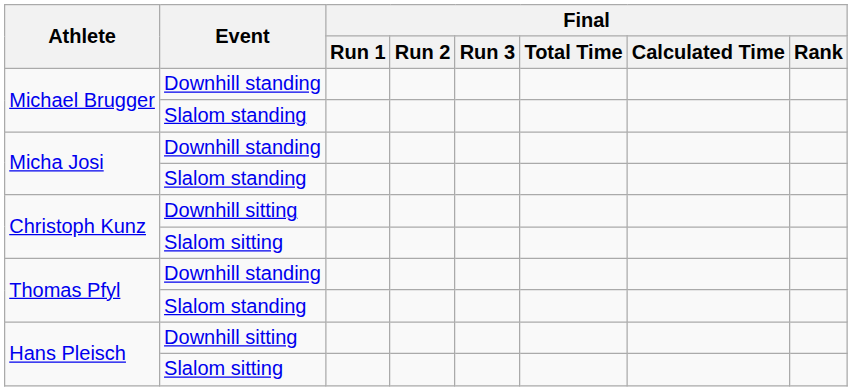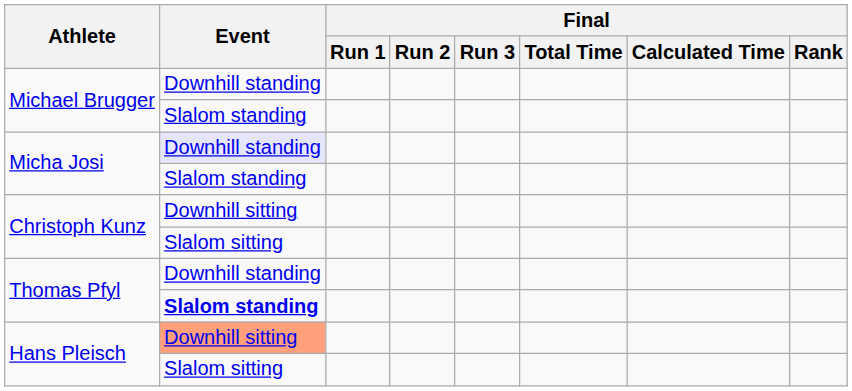(242, 147) no background -> (242, 147) lavender background
(235, 305) normal -> (241, 305) bold
(231, 337) no background -> (231, 337) lightsalmon background
